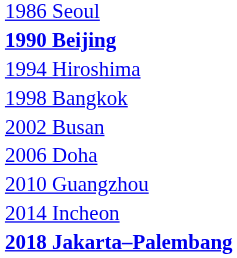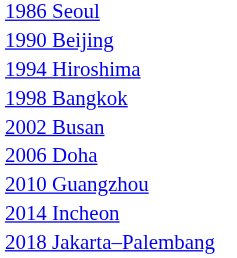(61, 40) bold -> (59, 40) normal
(119, 242) bold -> (110, 242) normal
